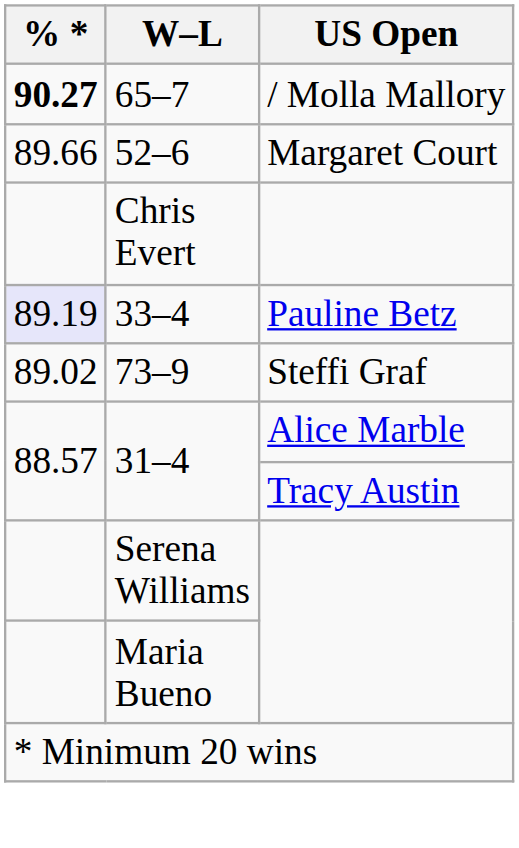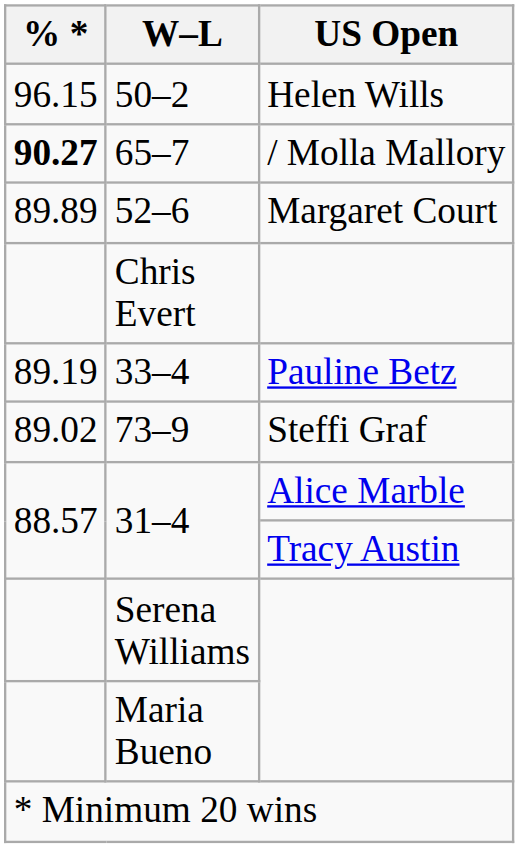+ row: (152, 93)
(56, 152) 89.66 -> (56, 211) 89.89
(56, 312) lavender background -> (56, 371) no background
